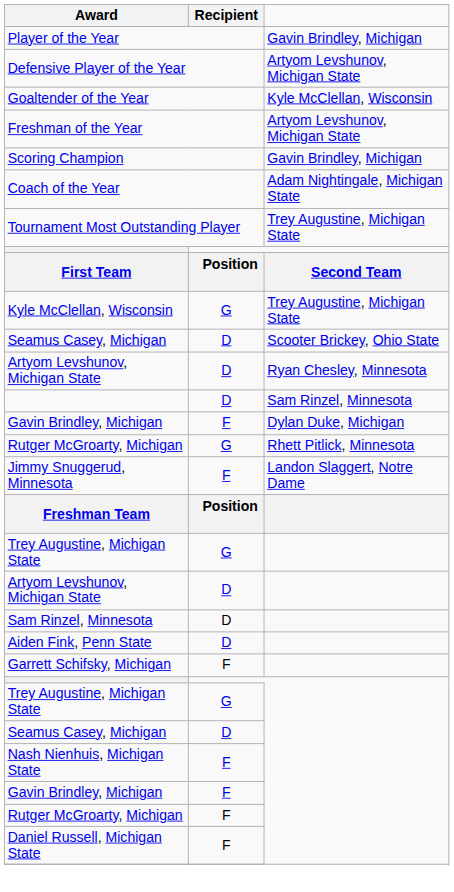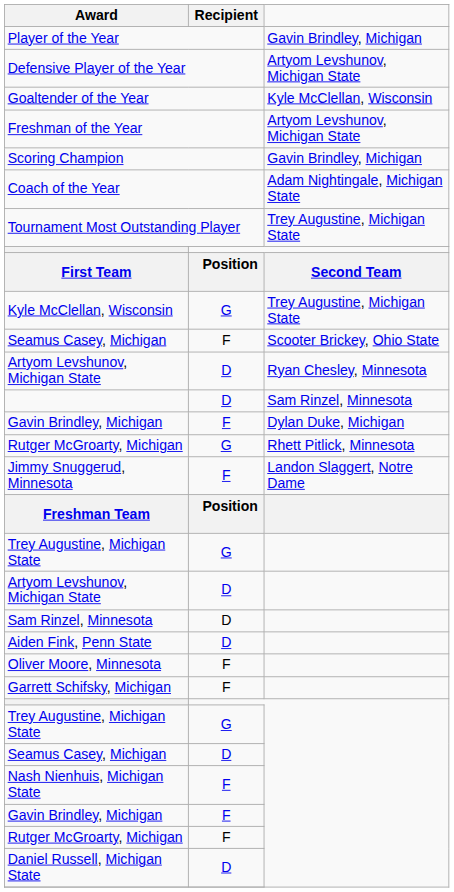(226, 340) D -> (226, 340) F
+ row: (84, 665)
(226, 845) F -> (226, 867) D
